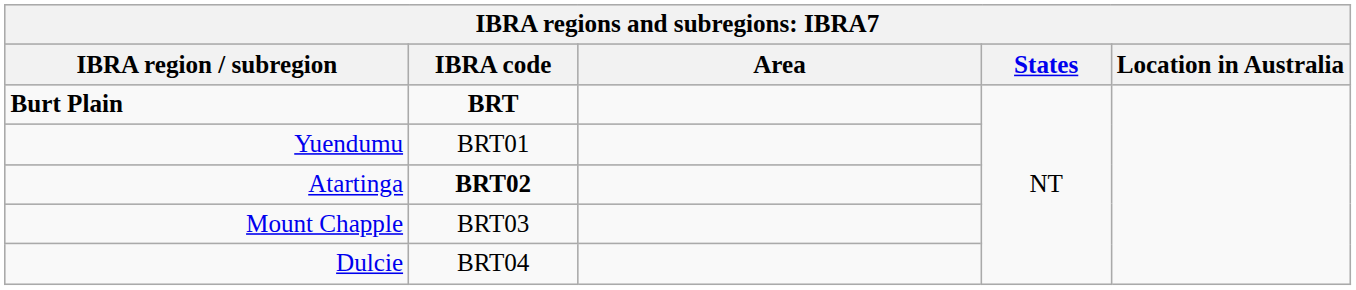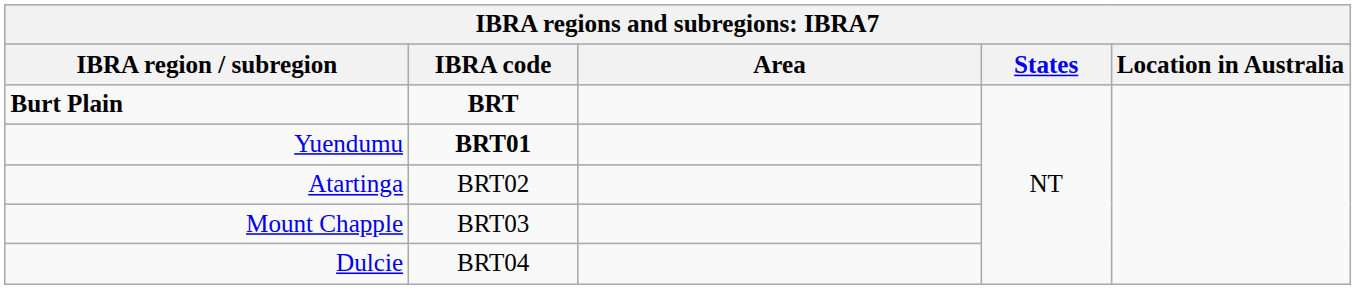(493, 143) normal -> (493, 143) bold
(493, 183) bold -> (493, 183) normal
